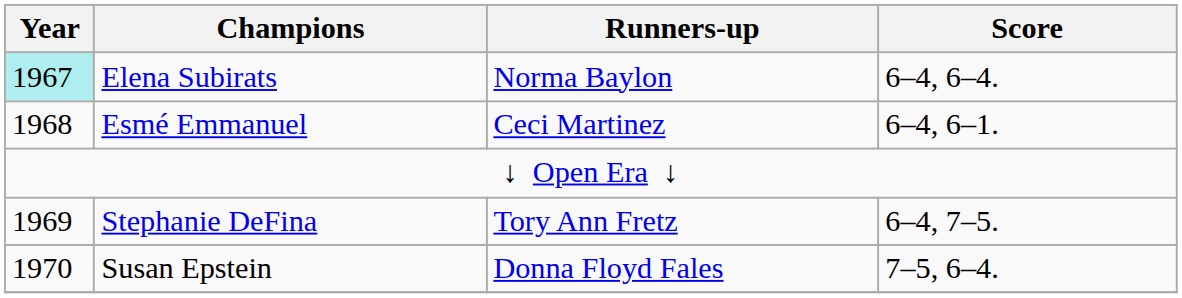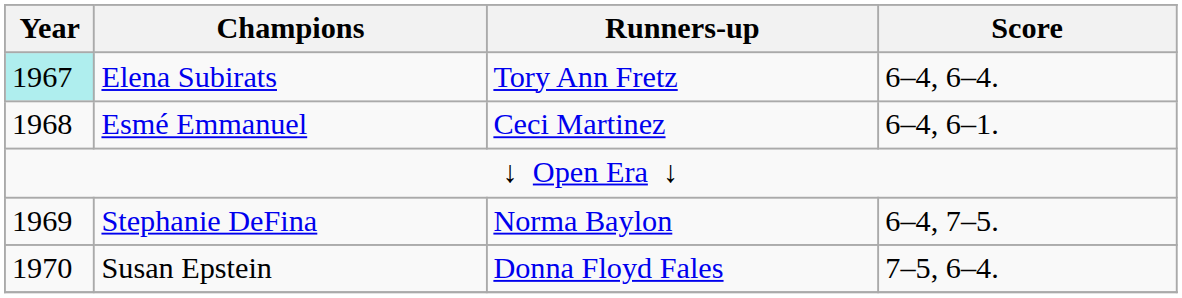(583, 76) Norma Baylon -> (586, 76) Tory Ann Fretz
(586, 220) Tory Ann Fretz -> (583, 220) Norma Baylon
